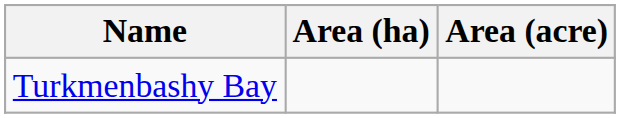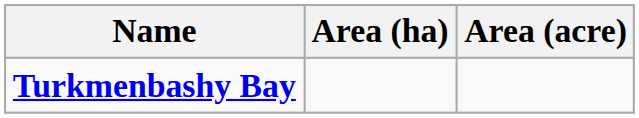(145, 84) normal -> (154, 84) bold
